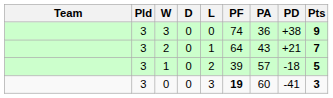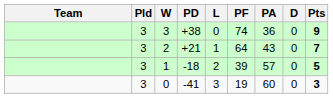columns swapped: (189, 13) <-> (292, 13)
(236, 84) bold -> (241, 84) normal
